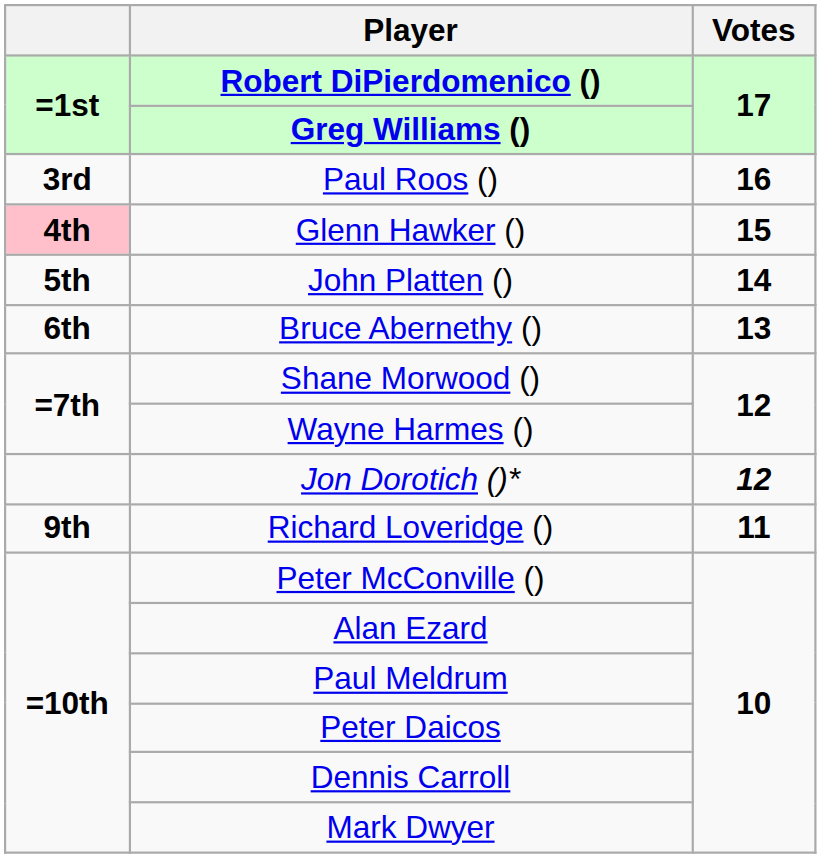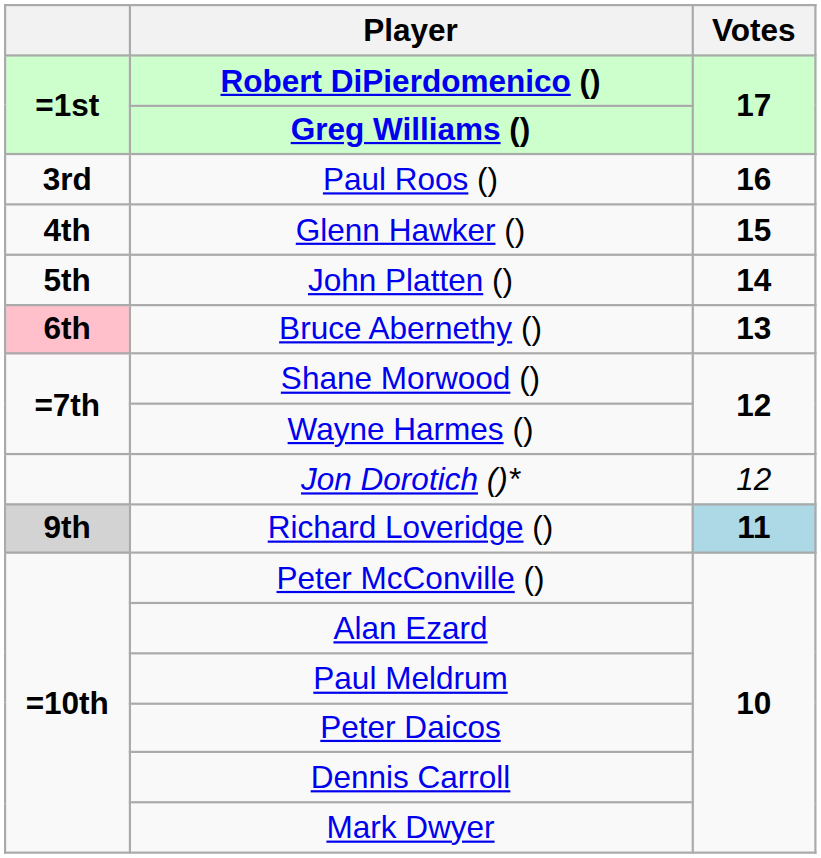(67, 230) pink background -> (67, 230) no background
(67, 329) no background -> (67, 329) pink background
(754, 479) bold -> (754, 479) normal
(67, 529) no background -> (67, 529) lightgrey background
(754, 529) no background -> (754, 529) lightblue background
